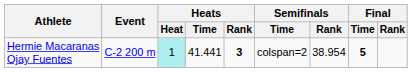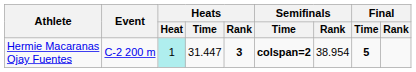(205, 53) 41.441 -> (205, 53) 31.447
(282, 53) normal -> (284, 53) bold
